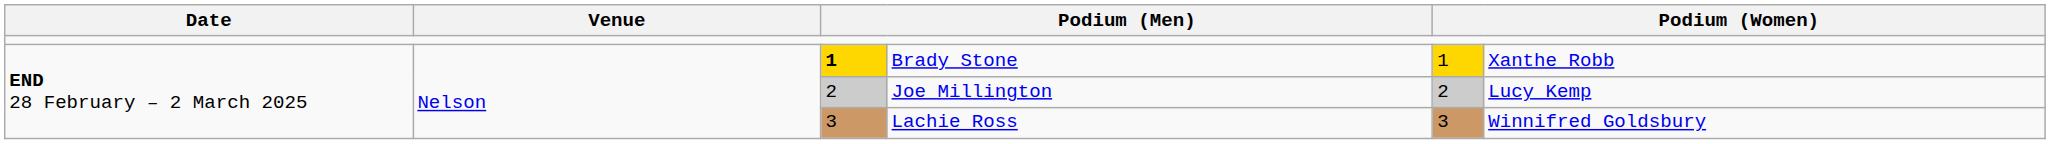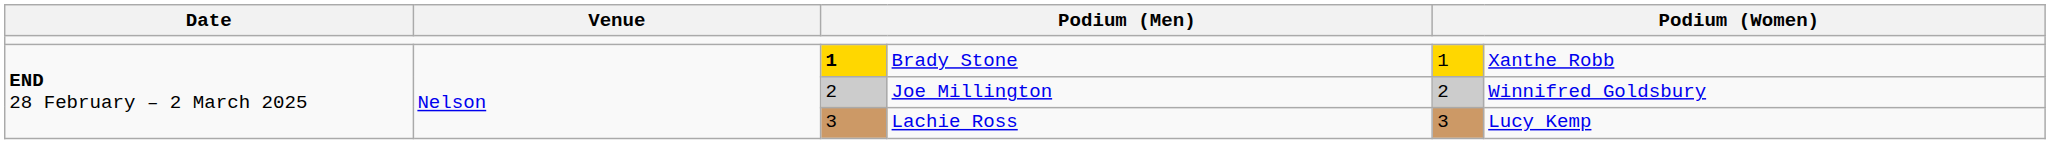(1540, 92) Lucy Kemp -> (1597, 92) Winnifred Goldsbury
(1597, 123) Winnifred Goldsbury -> (1540, 123) Lucy Kemp
